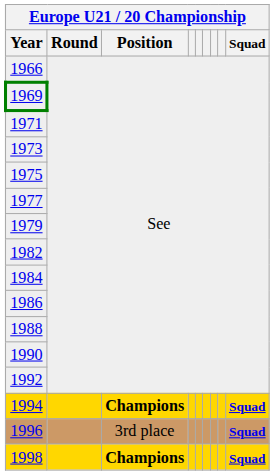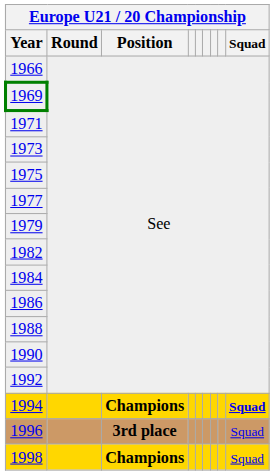(145, 431) normal -> (145, 431) bold
(247, 431) bold -> (247, 432) normal
(247, 457) bold -> (247, 458) normal
